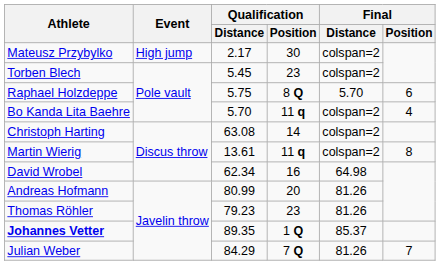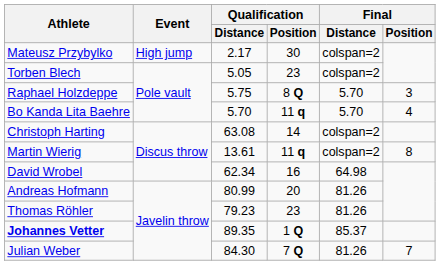(239, 73) 5.45 -> (239, 73) 5.05
(409, 93) 6 -> (409, 93) 3
(351, 113) colspan=2 -> (351, 113) 5.70
(239, 251) 84.29 -> (239, 251) 84.30
